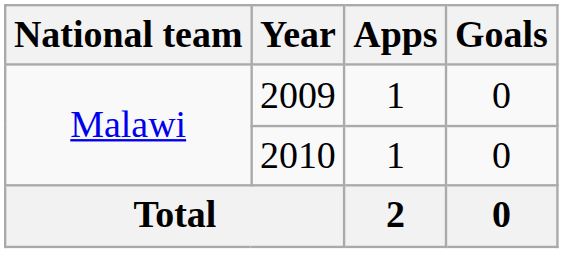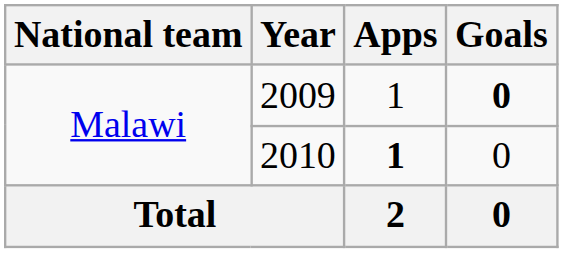(501, 94) normal -> (501, 94) bold
(395, 154) normal -> (395, 154) bold
